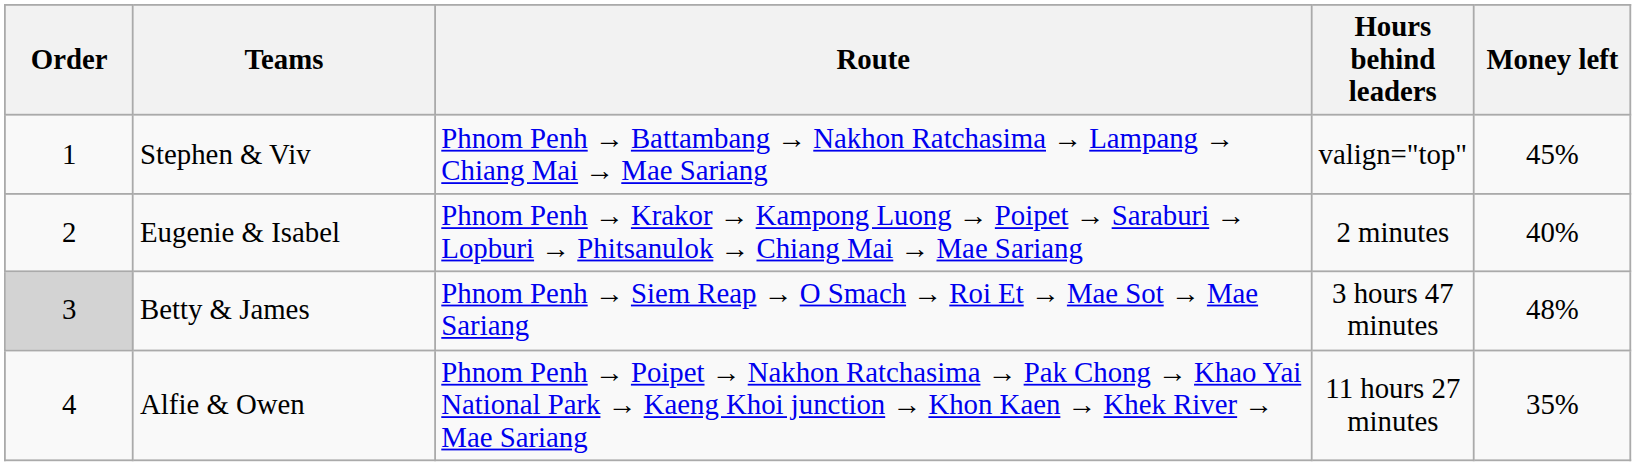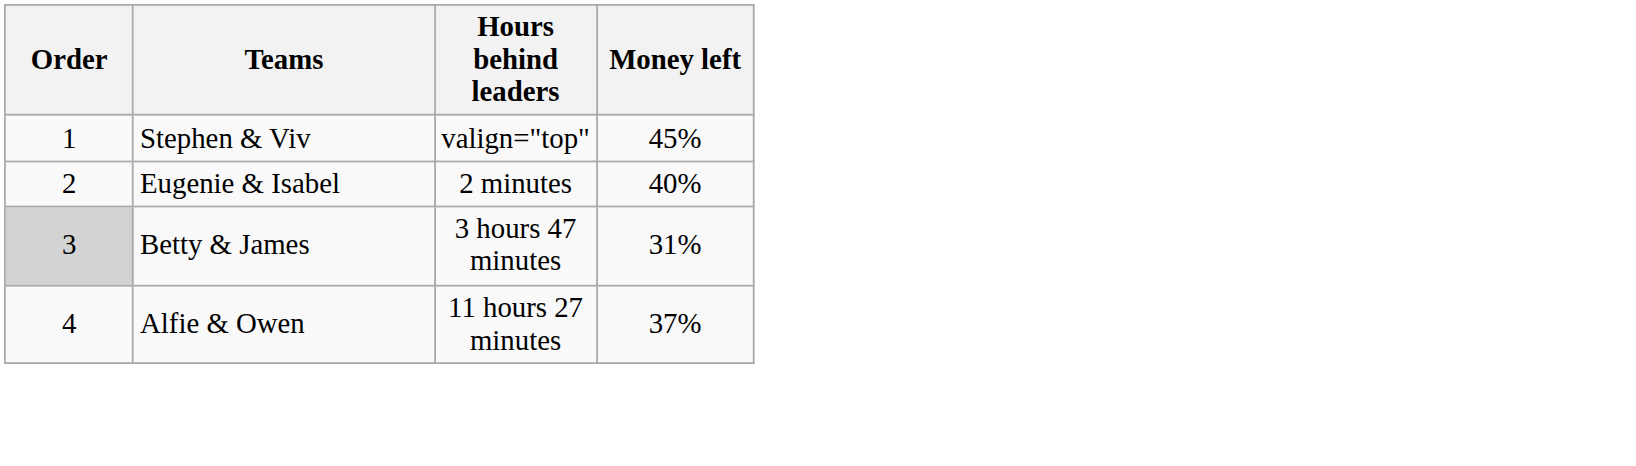- column: (873, 59)
(1552, 310) 48% -> (675, 245) 31%
(1552, 404) 35% -> (675, 323) 37%
